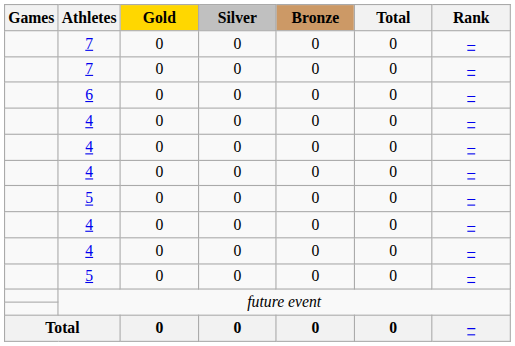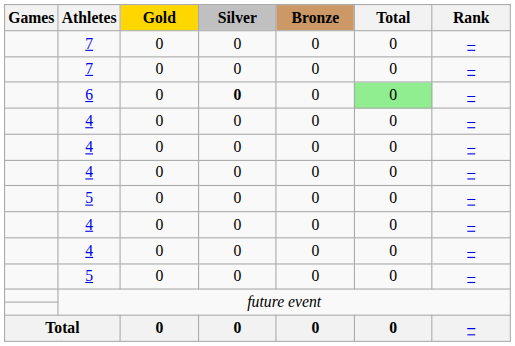(237, 95) normal -> (237, 95) bold
(393, 95) no background -> (393, 95) lightgreen background
